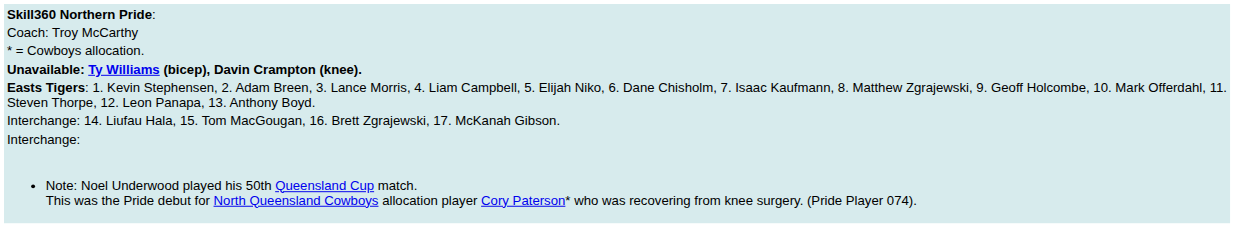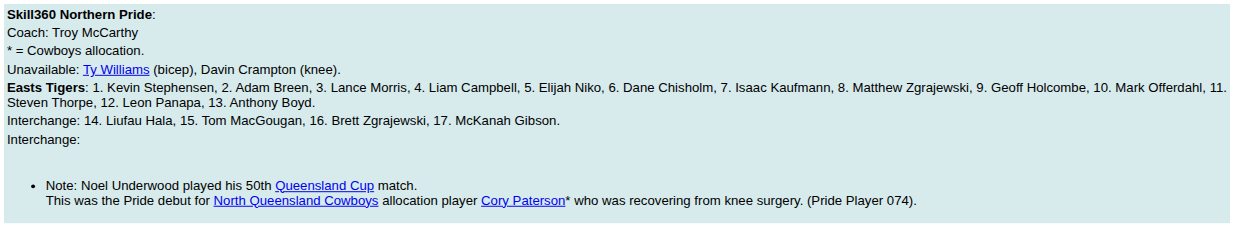(184, 69) bold -> (174, 69) normal
